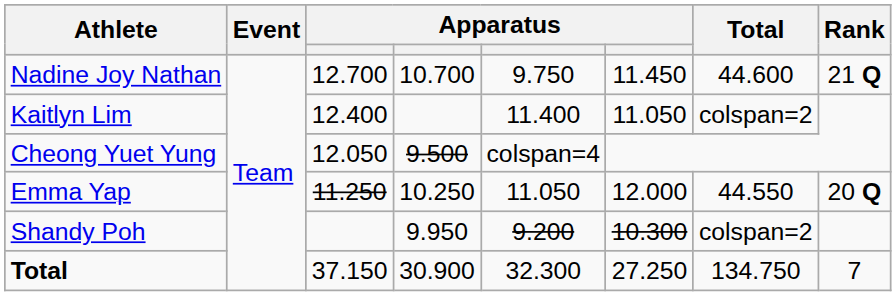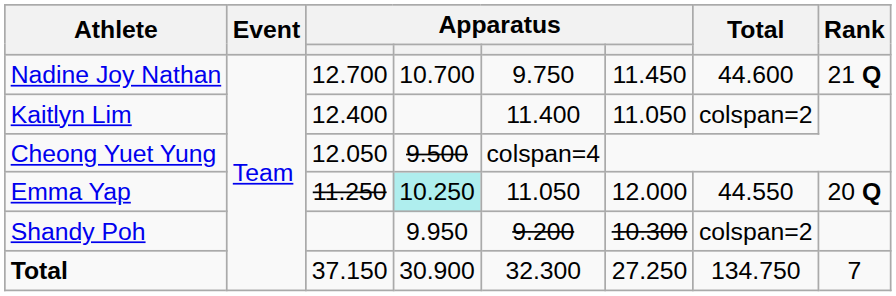(437, 192) no background -> (437, 192) paleturquoise background
